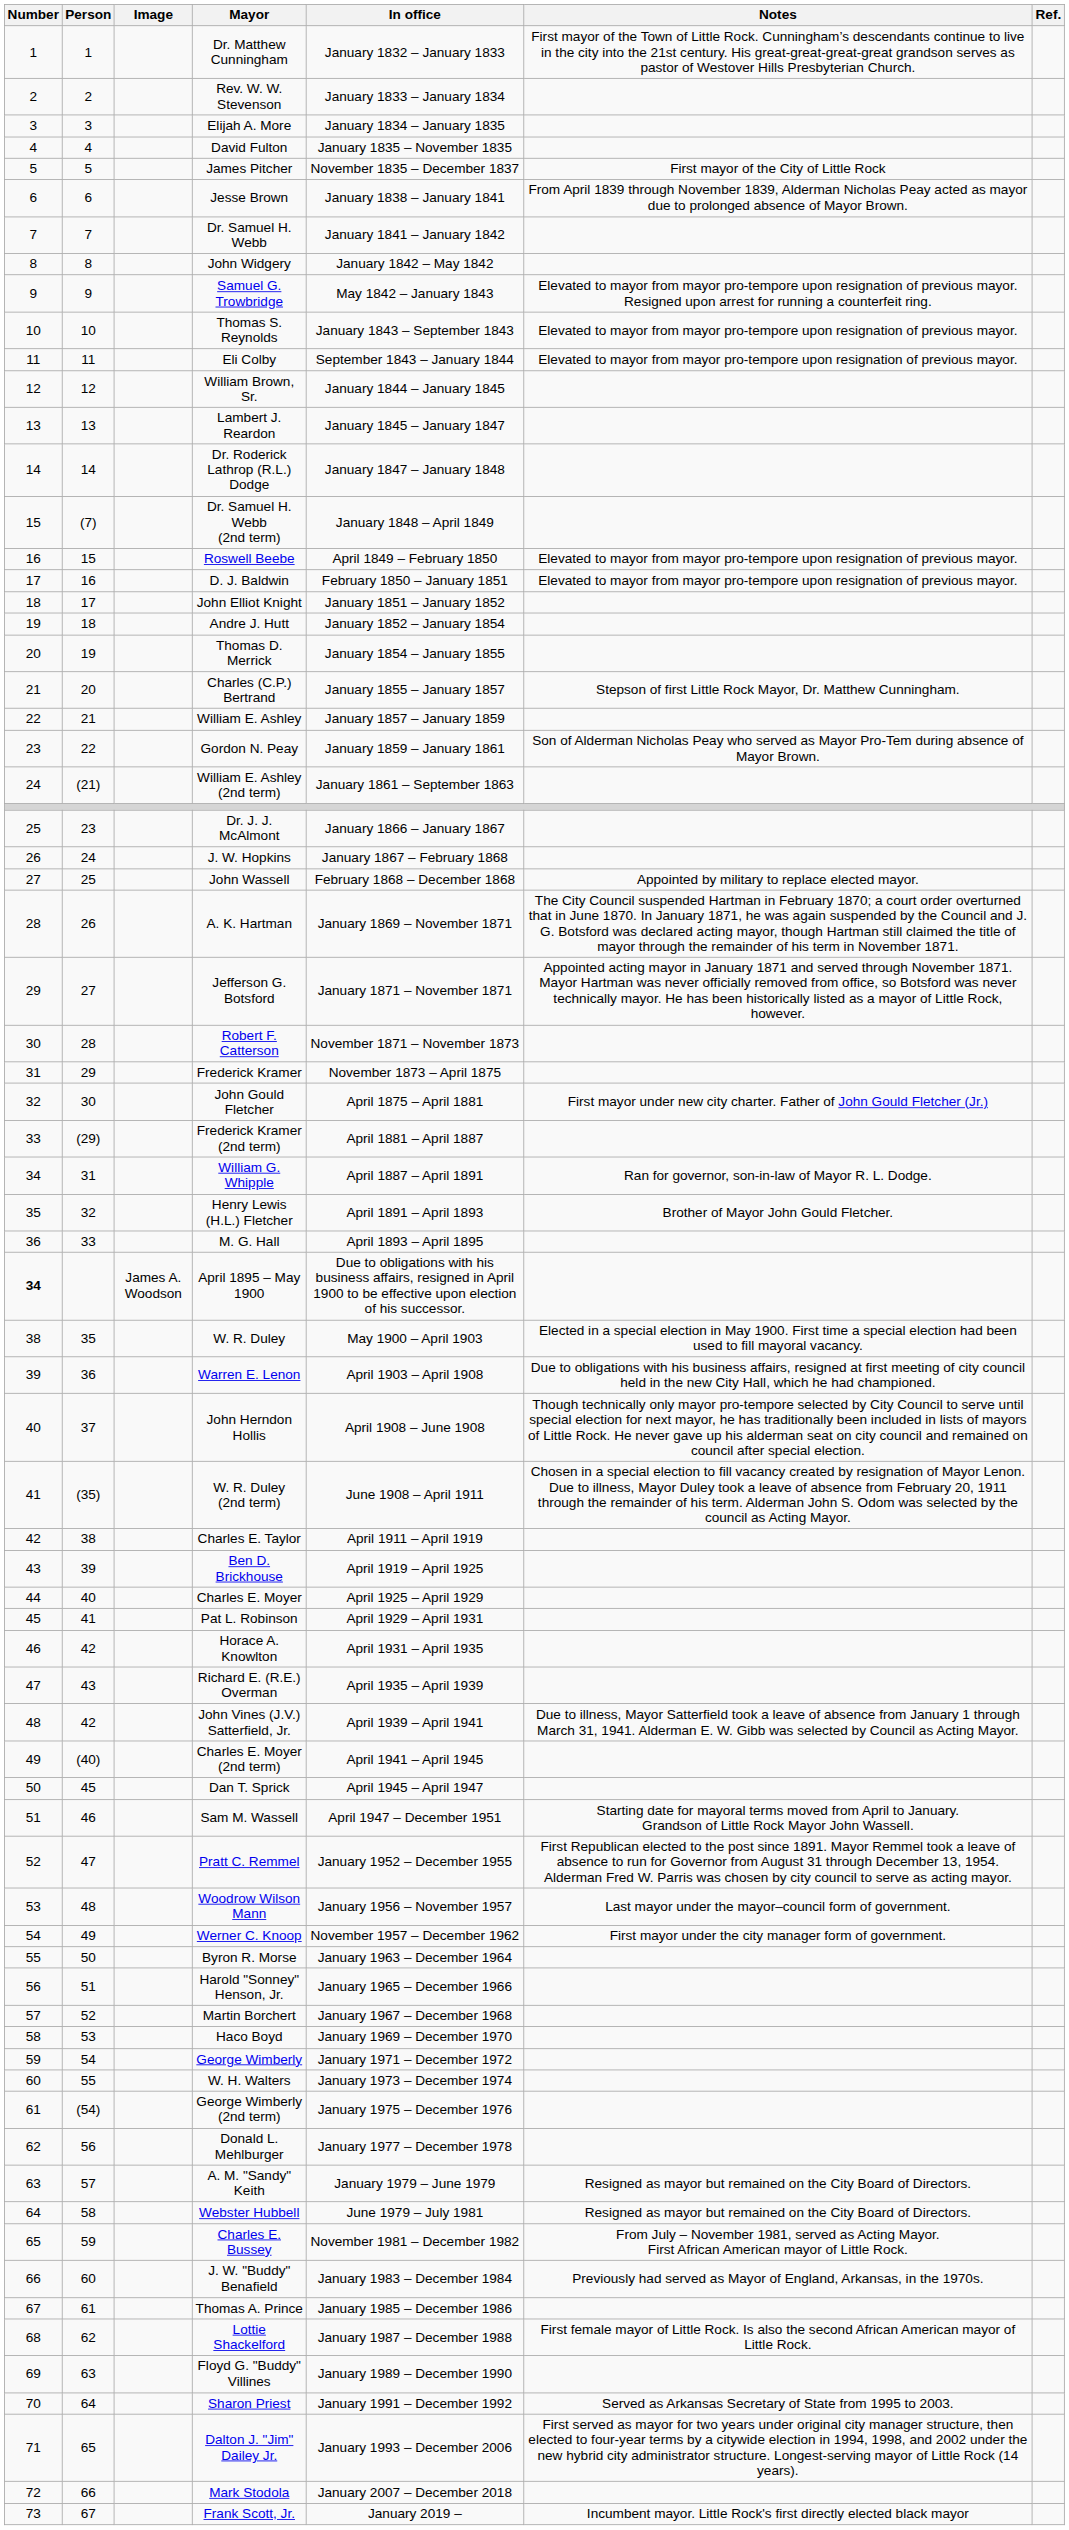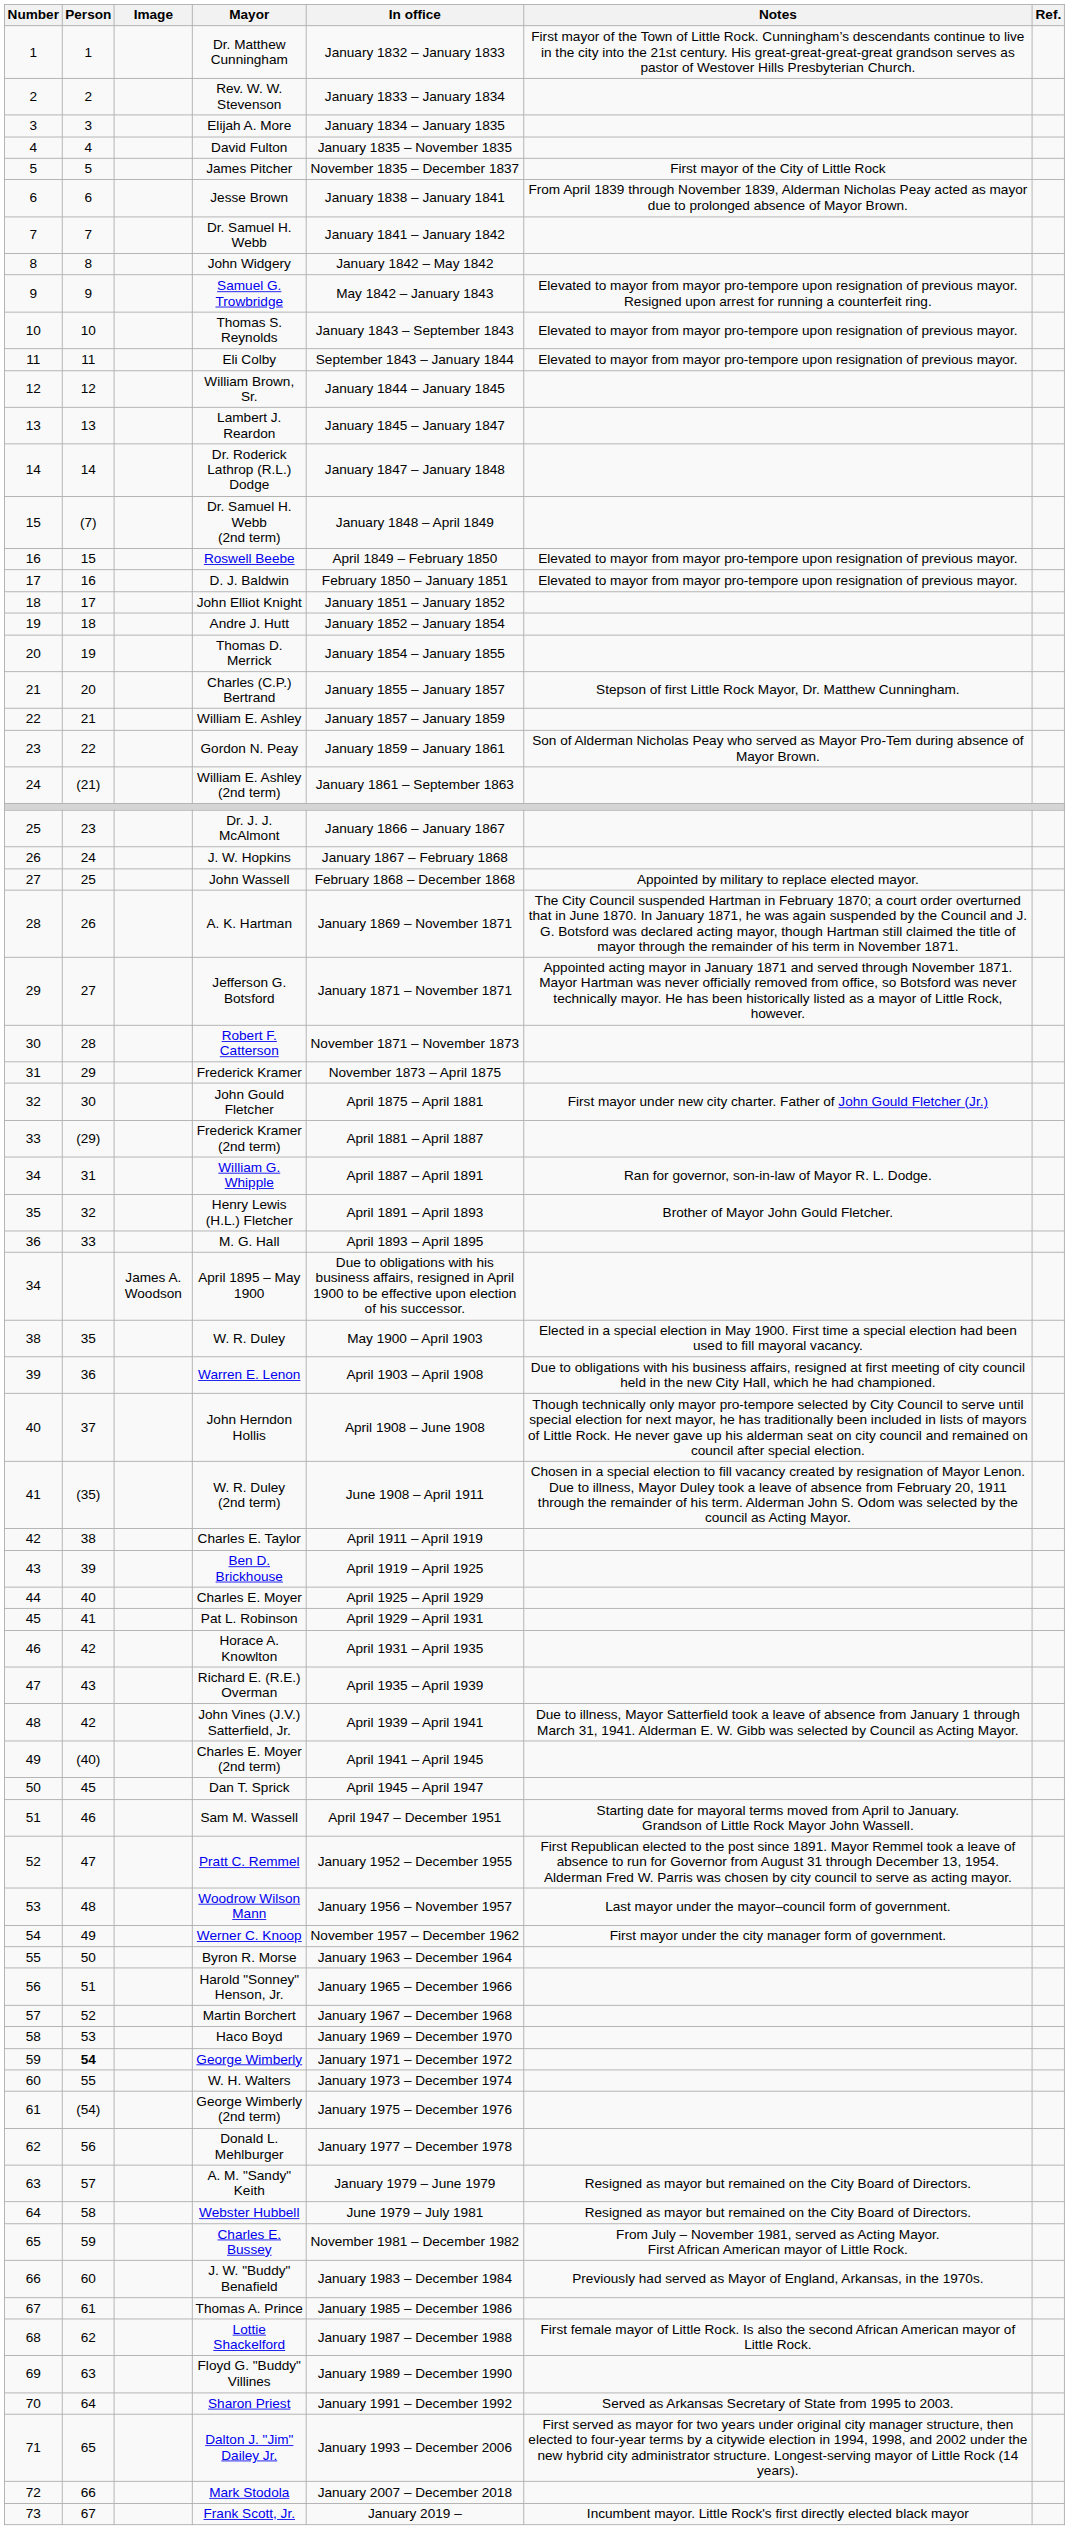(33, 1286) bold -> (33, 1286) normal
(88, 2059) normal -> (88, 2059) bold
